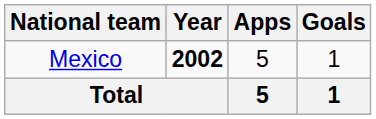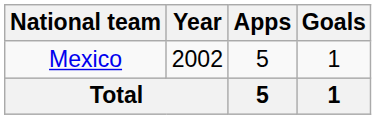(197, 59) bold -> (197, 59) normal
